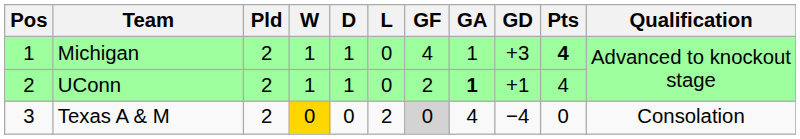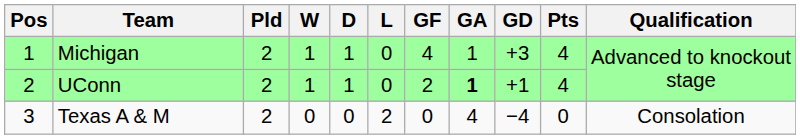(563, 52) bold -> (563, 52) normal
(310, 117) gold background -> (310, 117) no background
(427, 117) lightgrey background -> (427, 117) no background
